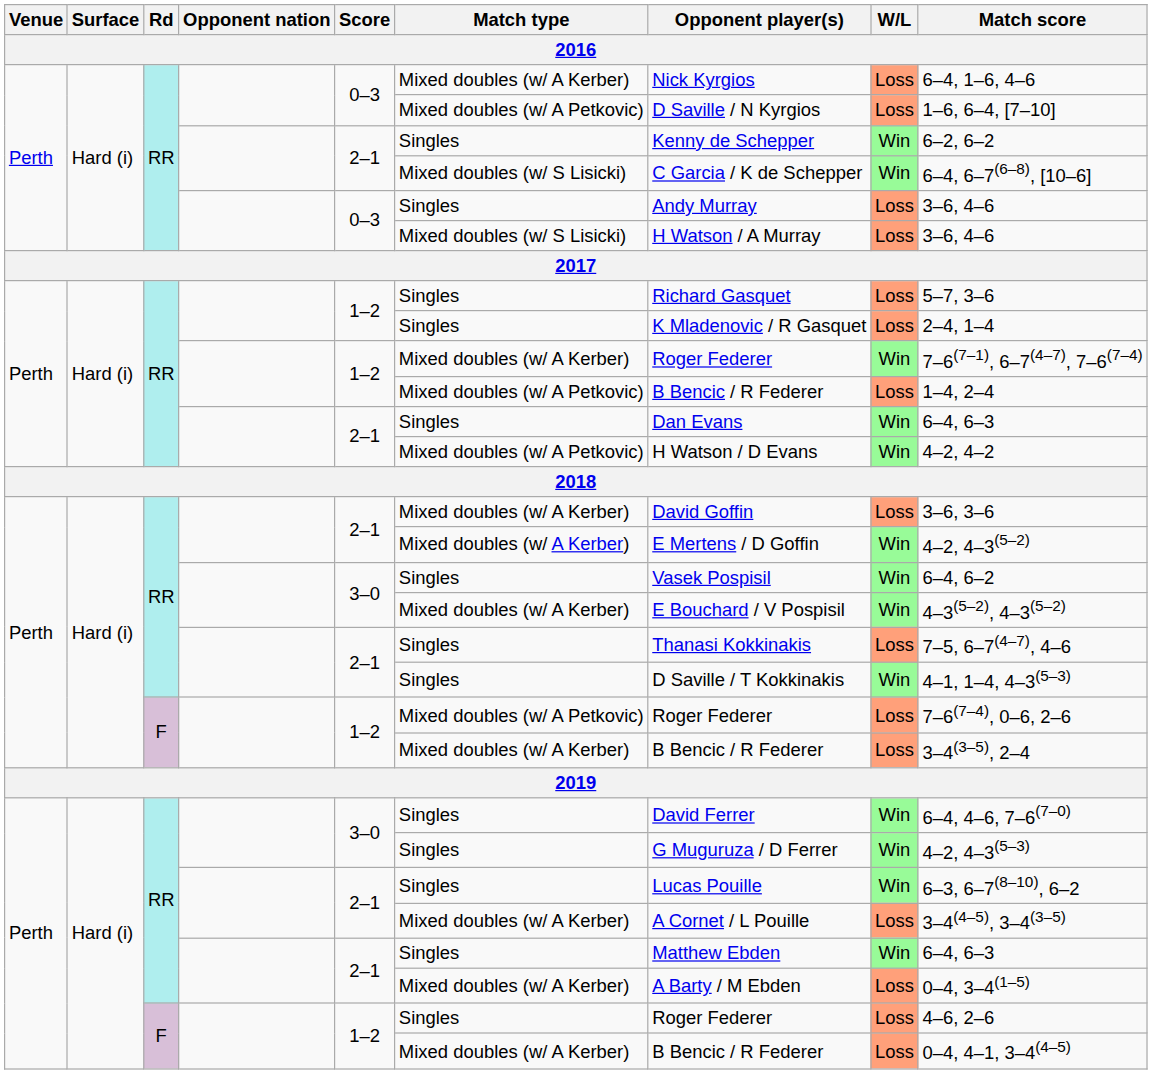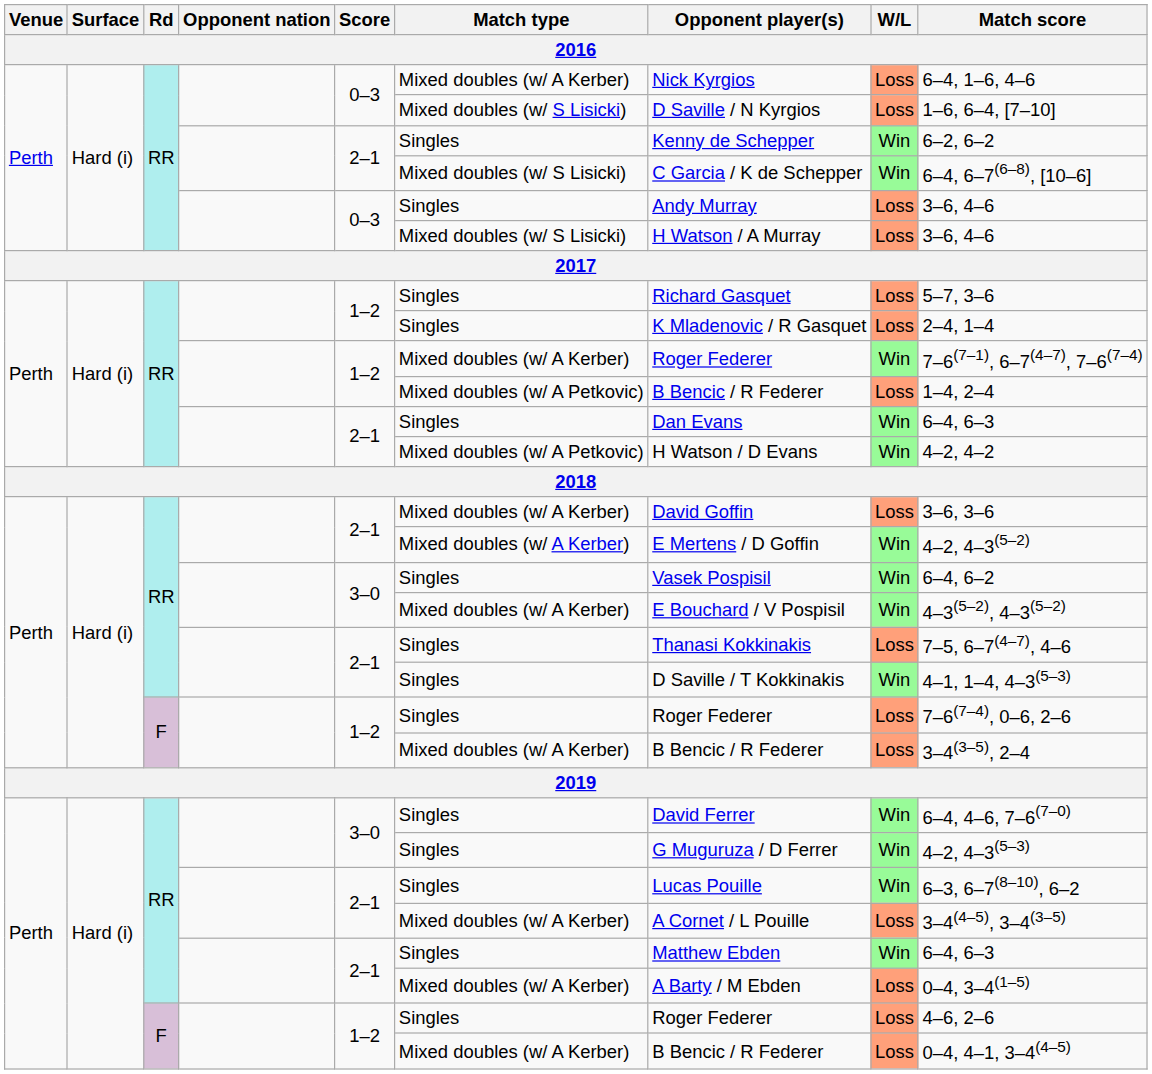(521, 110) Mixed doubles (w/ A Petkovic) -> (513, 110) Mixed doubles (w/ S Lisicki)
(521, 715) Mixed doubles (w/ A Petkovic) -> (429, 715) Singles
